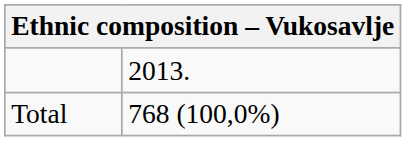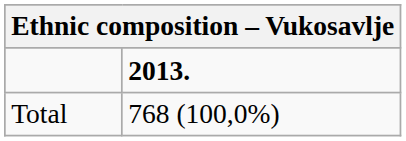(159, 69) normal -> (159, 69) bold
